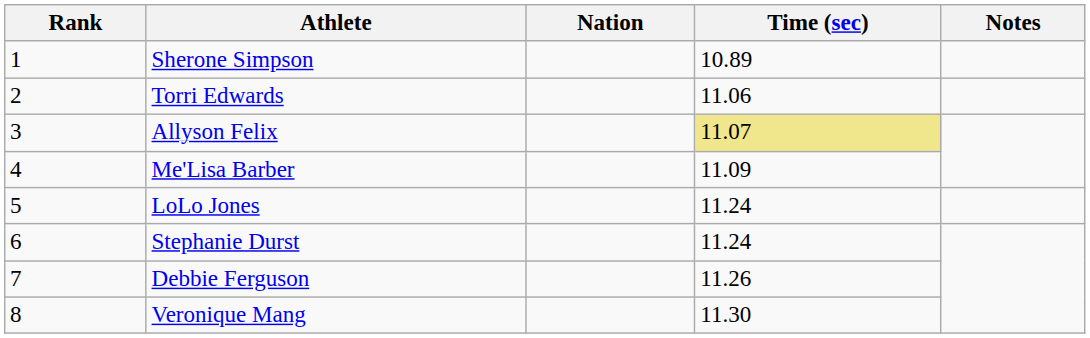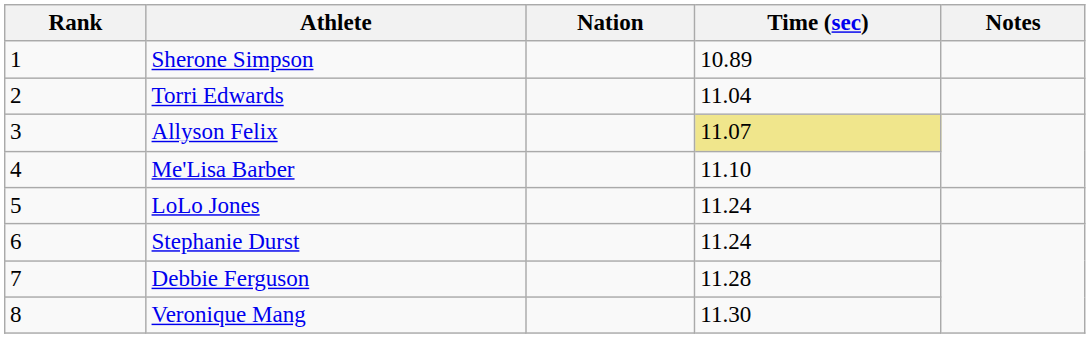(726, 95) 11.06 -> (726, 95) 11.04
(726, 168) 11.09 -> (726, 168) 11.10
(726, 278) 11.26 -> (726, 278) 11.28
